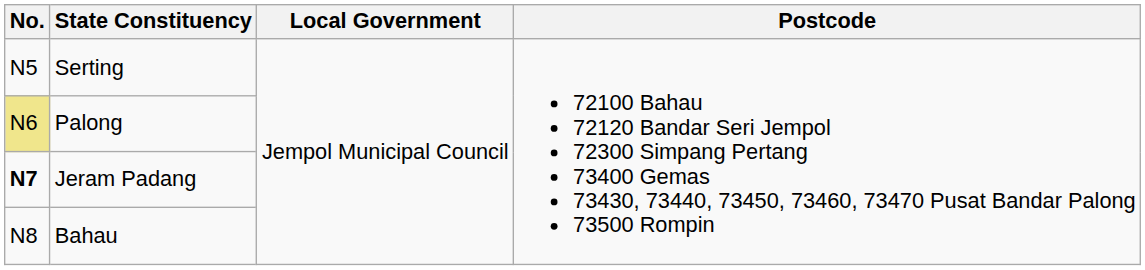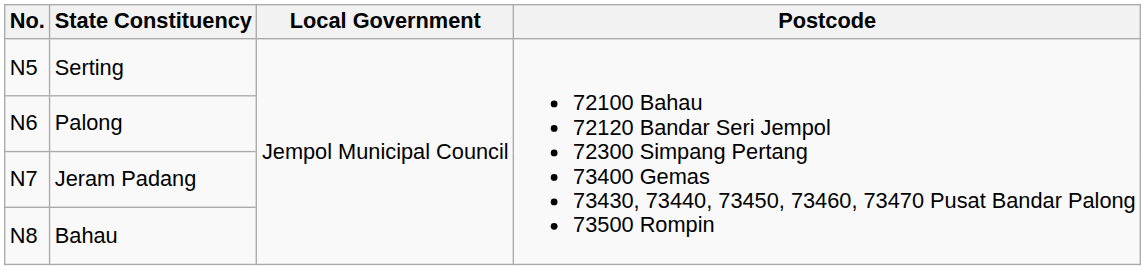(24, 123) khaki background -> (24, 123) no background
(24, 179) bold -> (24, 179) normal
